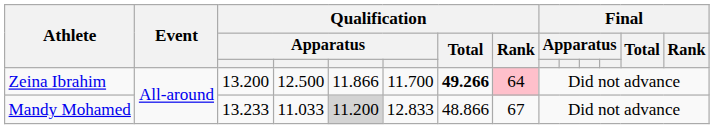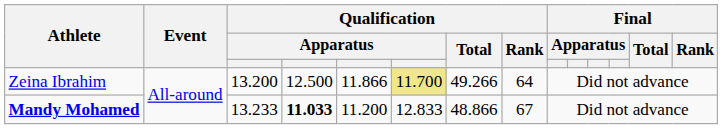(410, 81) no background -> (419, 81) khaki background
(466, 81) bold -> (474, 81) normal
(516, 81) pink background -> (524, 81) no background
(70, 109) normal -> (74, 109) bold
(301, 109) normal -> (309, 109) bold
(356, 109) lightgrey background -> (364, 109) no background
